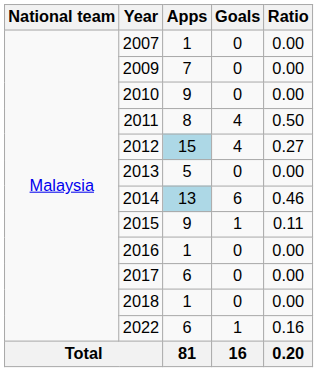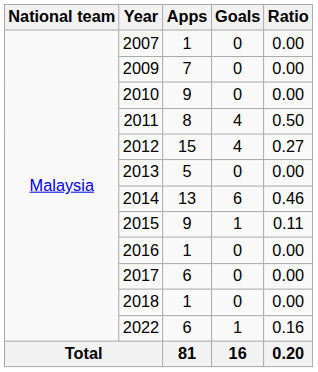(187, 146) lightblue background -> (187, 146) no background
(187, 198) lightblue background -> (187, 198) no background
